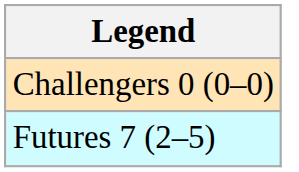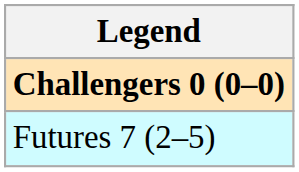(143, 84) normal -> (149, 84) bold
